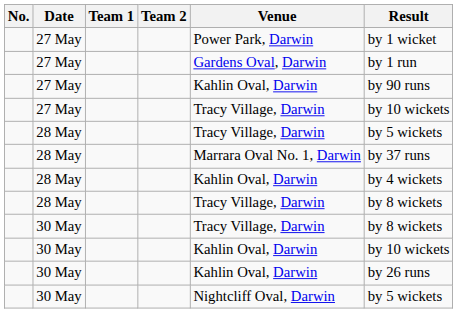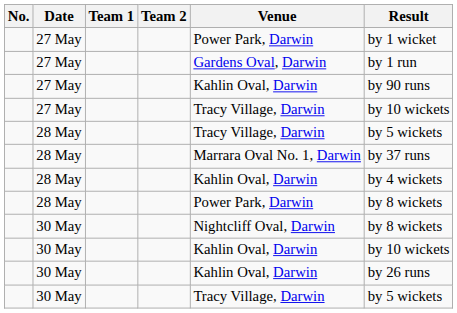(259, 202) Tracy Village, Darwin -> (253, 202) Power Park, Darwin
(259, 226) Tracy Village, Darwin -> (264, 226) Nightcliff Oval, Darwin
(264, 296) Nightcliff Oval, Darwin -> (259, 296) Tracy Village, Darwin
